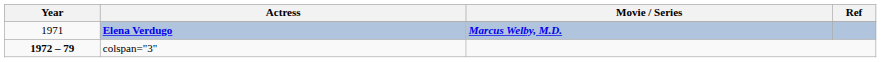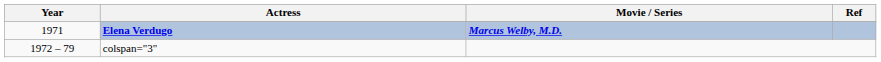(52, 48) bold -> (52, 48) normal
